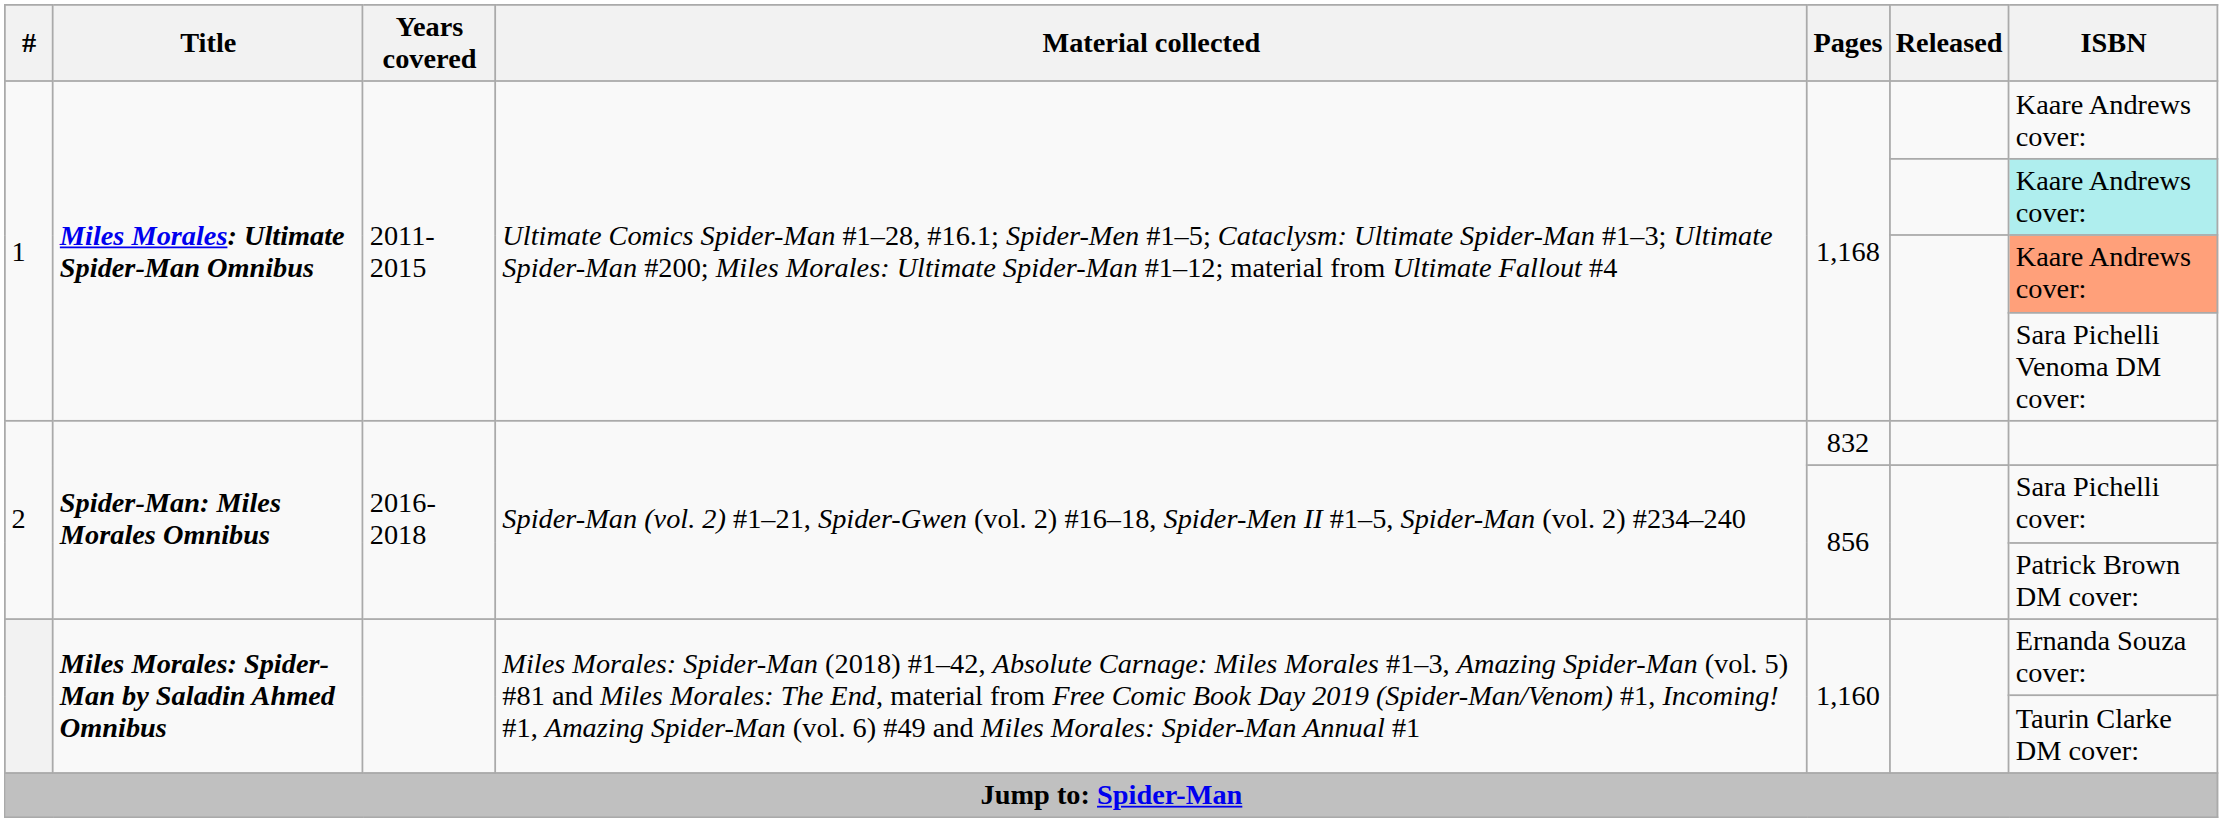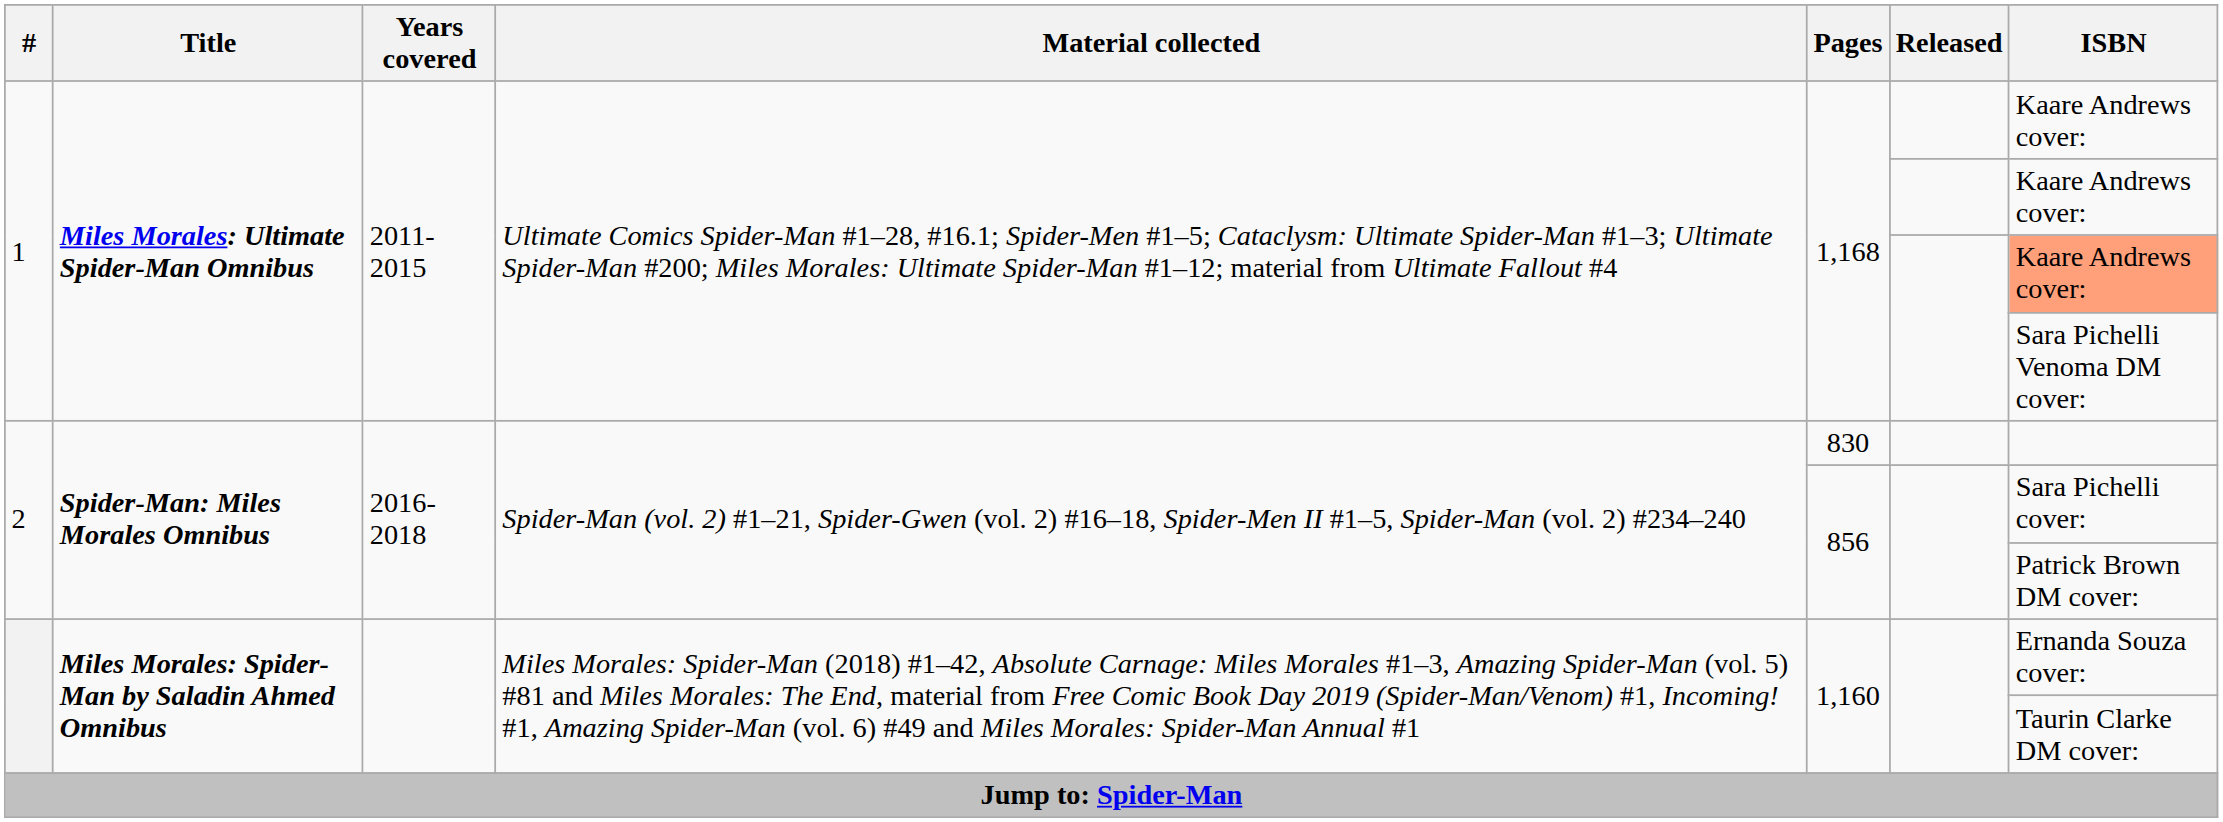(2103, 196) paleturquoise background -> (2103, 196) no background
(1848, 442) 832 -> (1848, 442) 830
